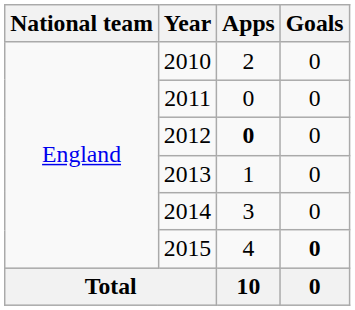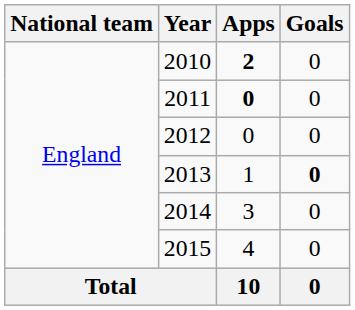(248, 60) normal -> (248, 60) bold
(248, 98) normal -> (248, 98) bold
(248, 135) bold -> (248, 135) normal
(315, 173) normal -> (315, 173) bold
(315, 248) bold -> (315, 248) normal
